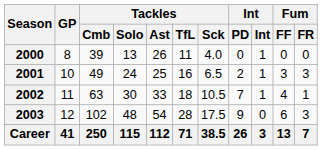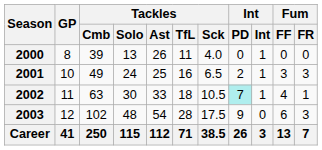(240, 94) no background -> (240, 94) paleturquoise background
